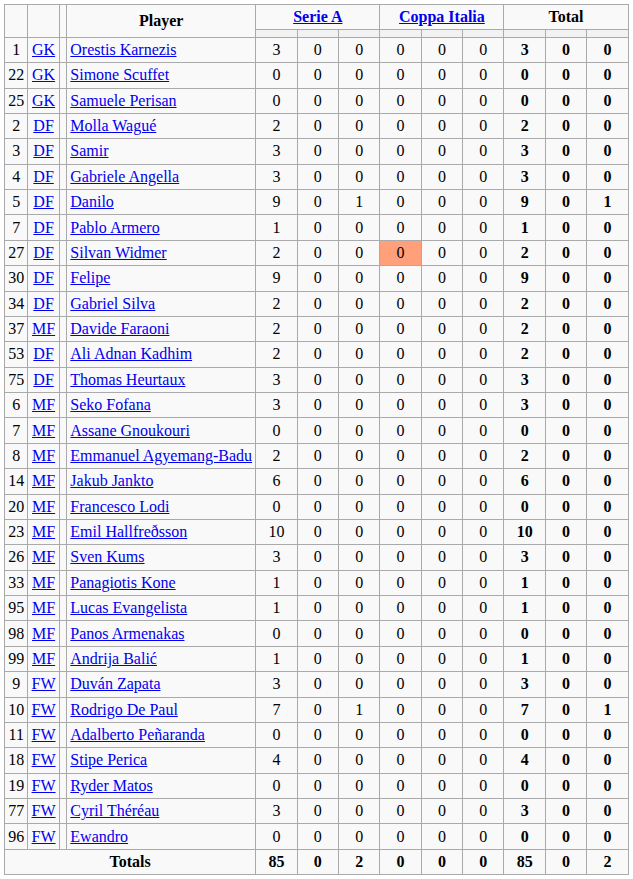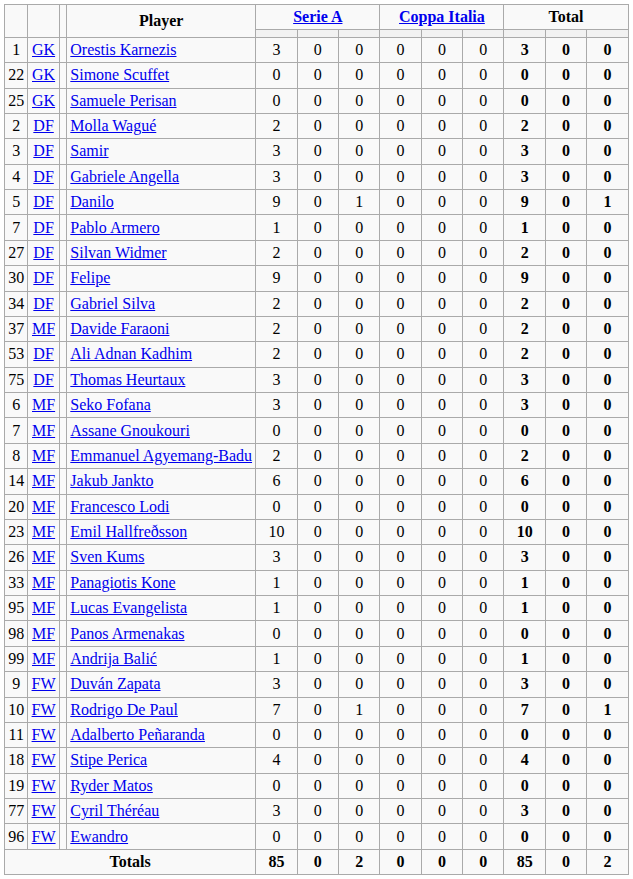(401, 252) lightsalmon background -> (401, 252) no background
